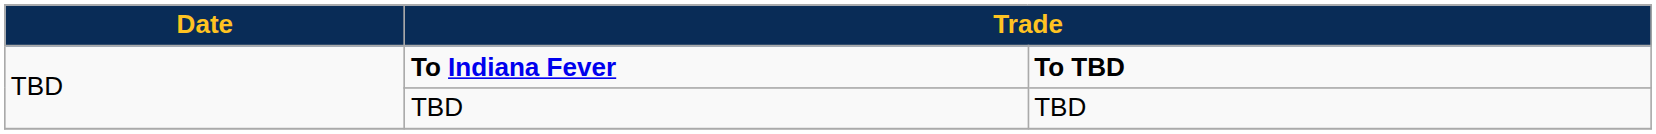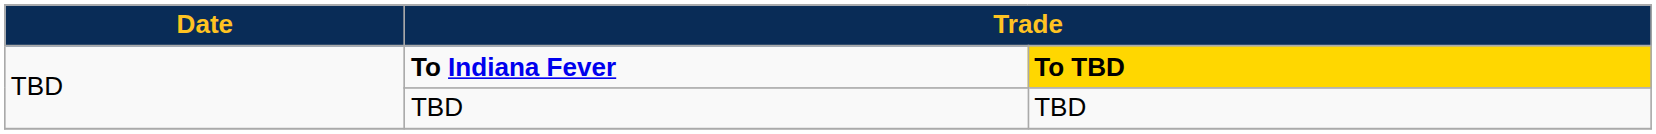(1080, 66) no background -> (1080, 66) gold background
